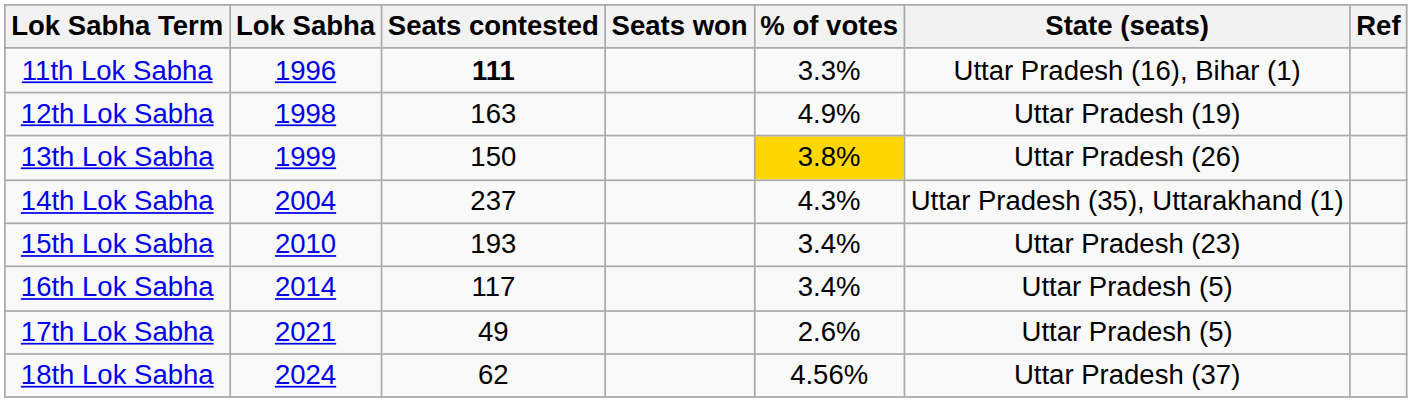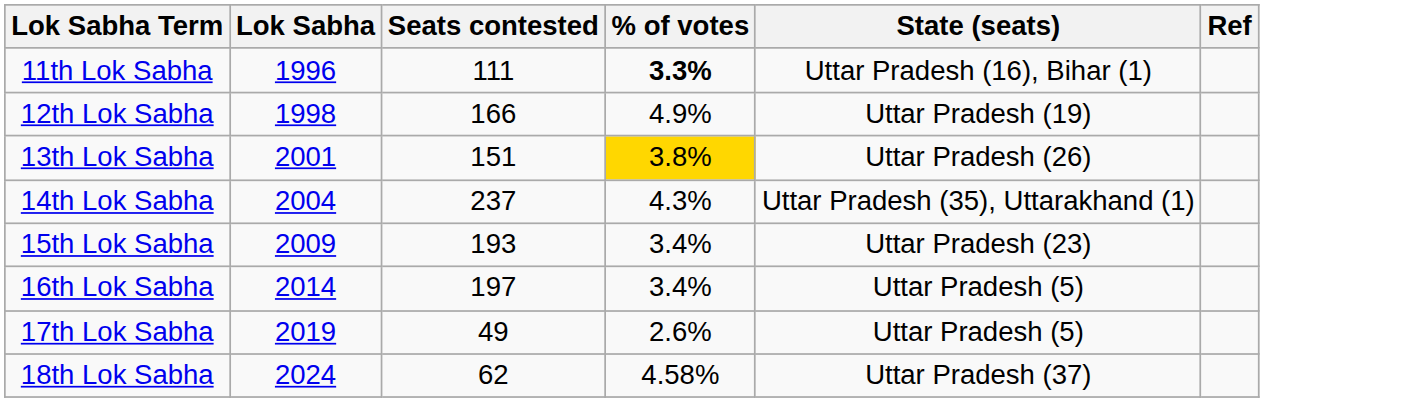- column: (680, 26)
(493, 69) bold -> (493, 69) normal
(829, 69) normal -> (680, 69) bold
(493, 113) 163 -> (493, 113) 166
(306, 157) 1999 -> (306, 157) 2001
(493, 157) 150 -> (493, 157) 151
(306, 244) 2010 -> (306, 244) 2009
(493, 288) 117 -> (493, 288) 197
(306, 331) 2021 -> (306, 331) 2019
(829, 375) 4.56% -> (680, 375) 4.58%
